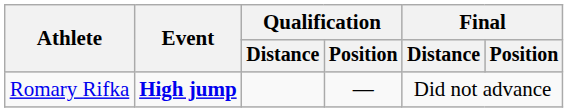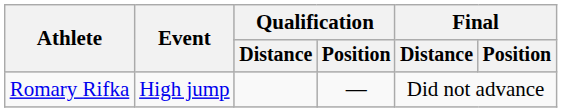(188, 89) bold -> (184, 89) normal
